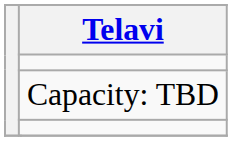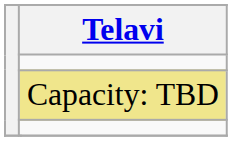(123, 94) no background -> (123, 94) khaki background
